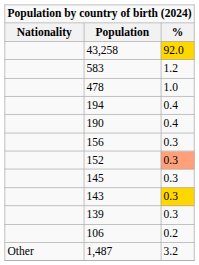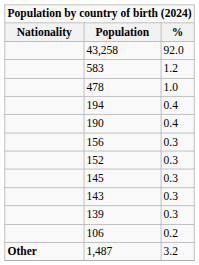(174, 50) gold background -> (174, 50) no background
(171, 160) lightsalmon background -> (171, 160) no background
(171, 196) gold background -> (171, 196) no background
(21, 251) normal -> (22, 251) bold
